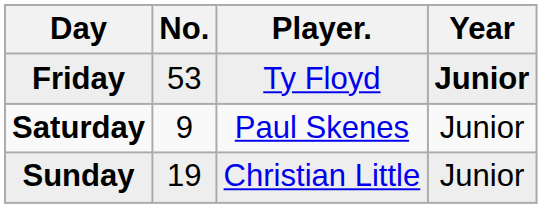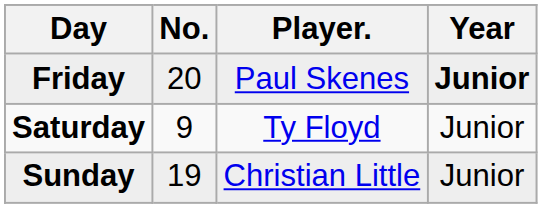(184, 78) 53 -> (184, 78) 20
(322, 78) Ty Floyd -> (322, 78) Paul Skenes
(322, 127) Paul Skenes -> (322, 127) Ty Floyd
